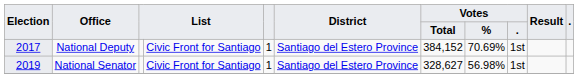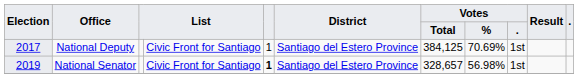(443, 48) 384,152 -> (443, 48) 384,125
(269, 65) normal -> (269, 65) bold
(443, 65) 328,627 -> (443, 65) 328,657
